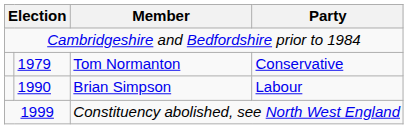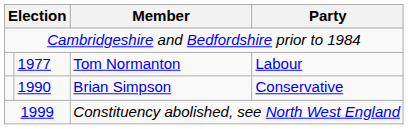(34, 64) 1979 -> (34, 64) 1977
(299, 64) Conservative -> (279, 64) Labour
(279, 87) Labour -> (299, 87) Conservative
